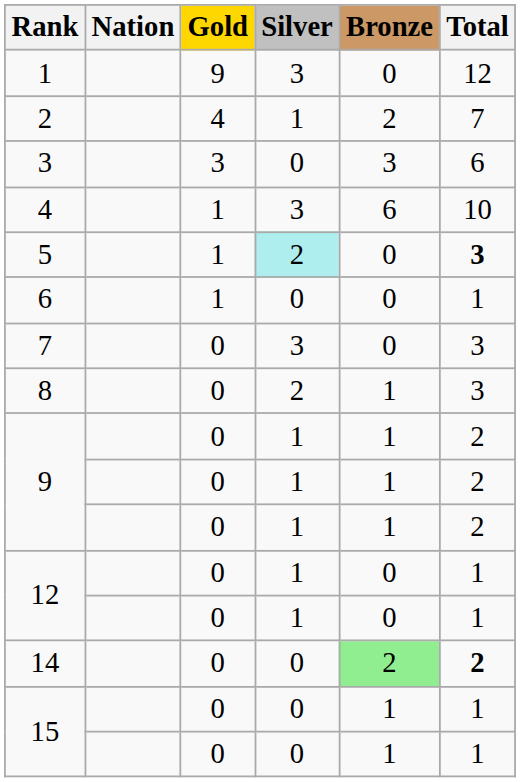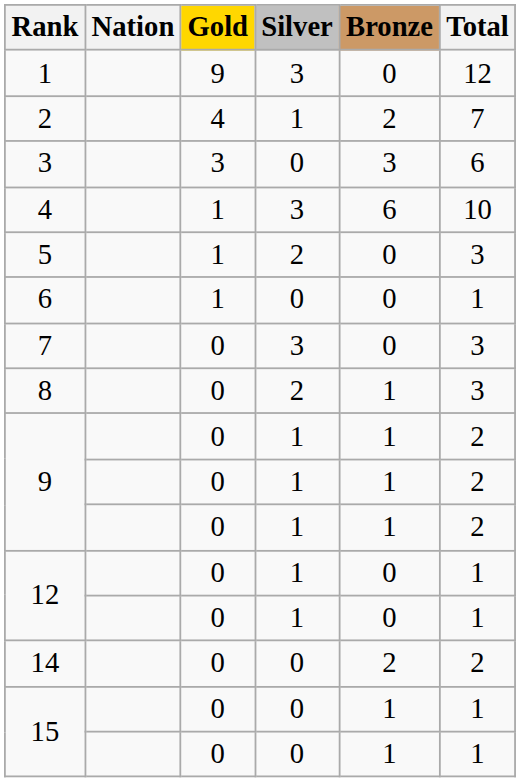(297, 254) paleturquoise background -> (297, 254) no background
(478, 254) bold -> (478, 254) normal
(390, 663) lightgreen background -> (390, 663) no background
(478, 663) bold -> (478, 663) normal
